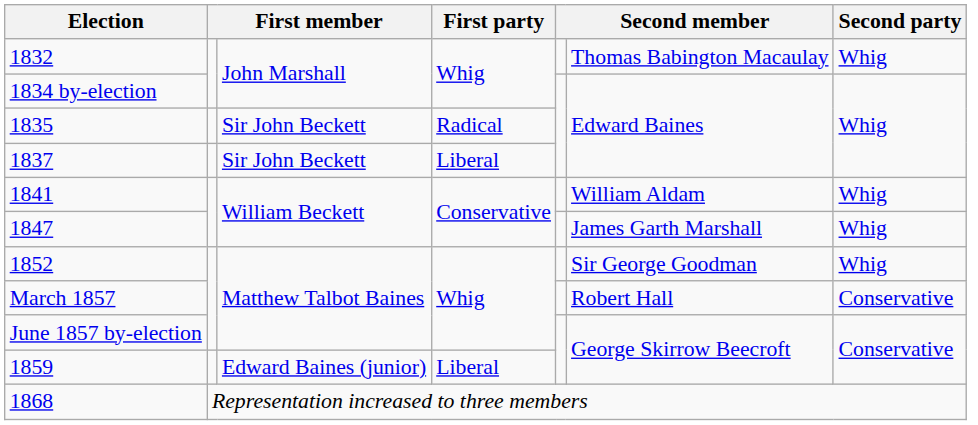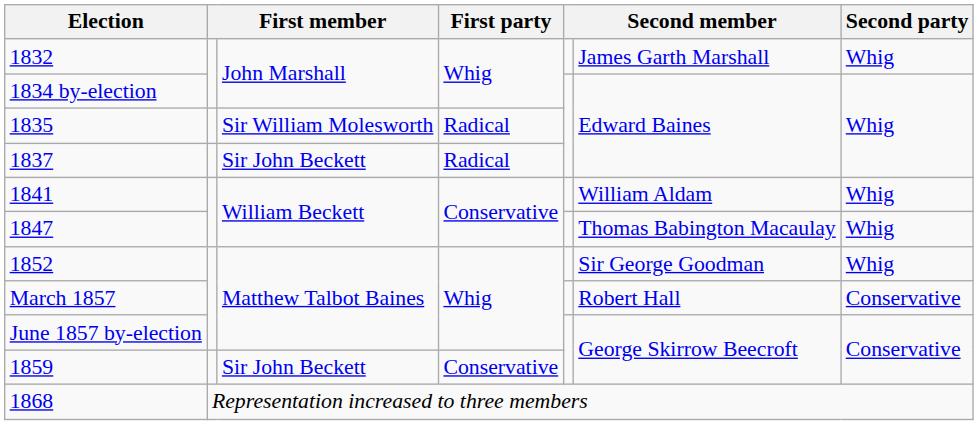(700, 56) Thomas Babington Macaulay -> (674, 56) James Garth Marshall
(294, 125) Sir John Beckett -> (328, 125) Sir William Molesworth
(468, 159) Liberal -> (477, 159) Radical
(667, 228) James Garth Marshall -> (707, 228) Thomas Babington Macaulay
(324, 366) Edward Baines (junior) -> (294, 366) Sir John Beckett
(468, 366) Liberal -> (501, 366) Conservative
